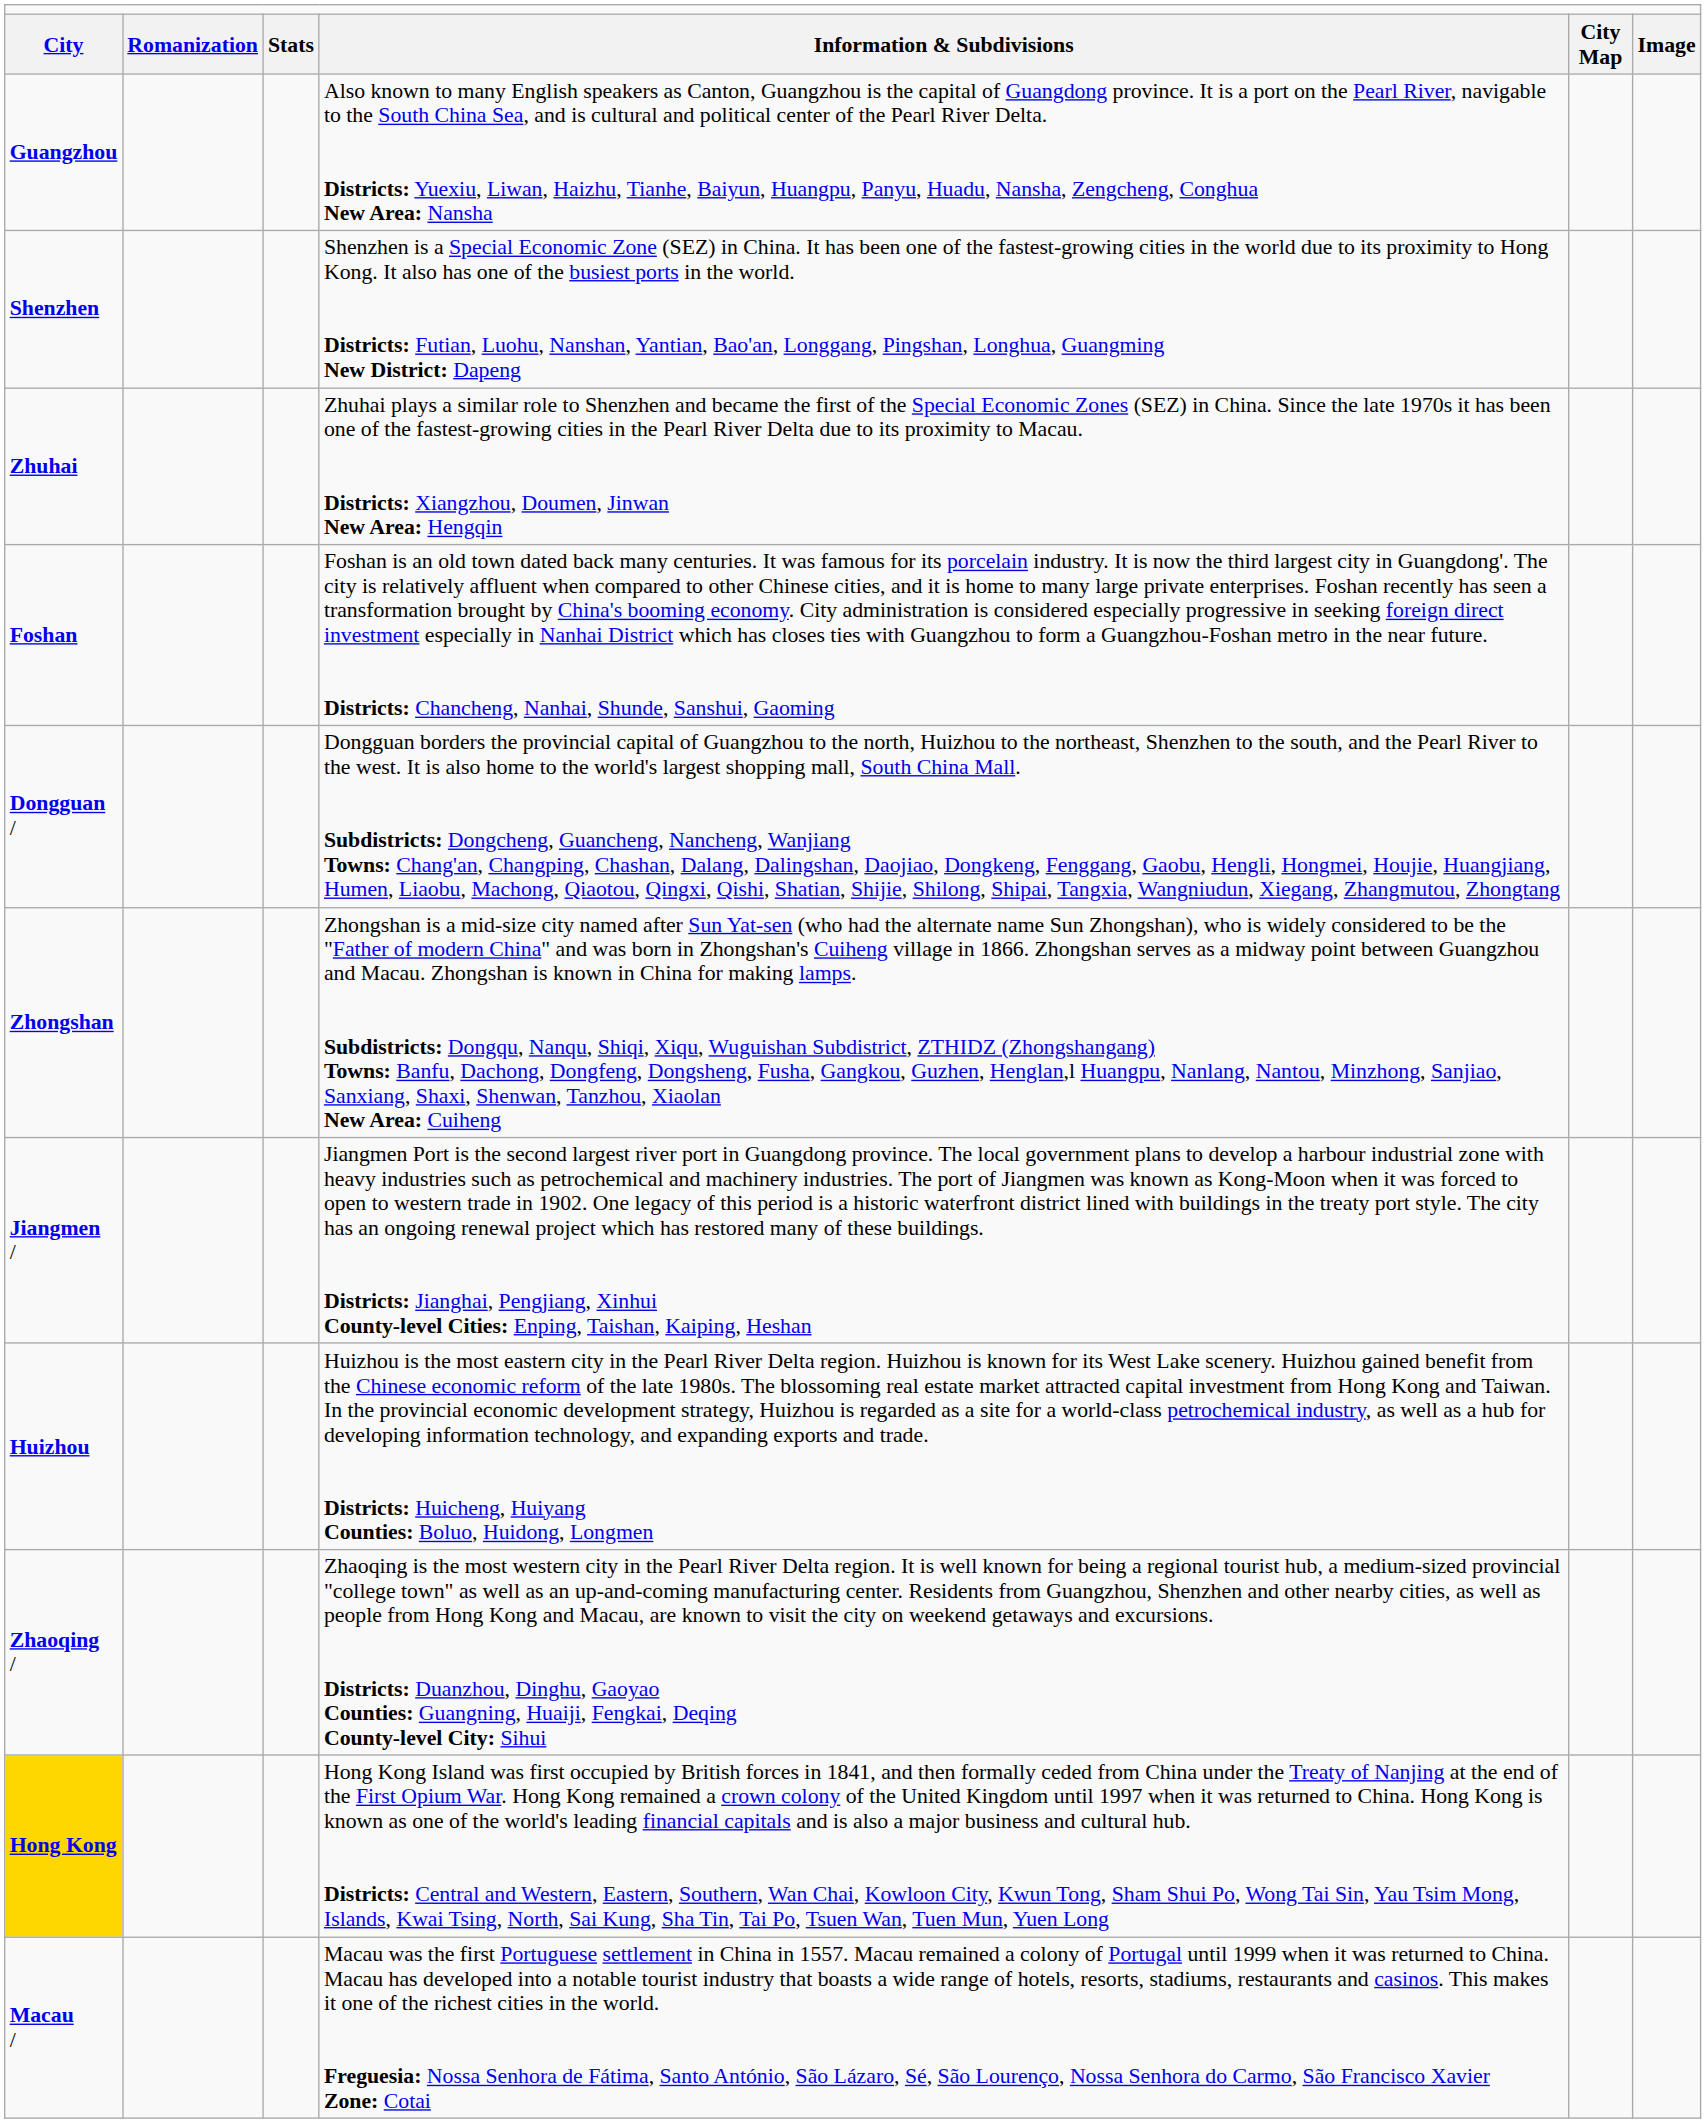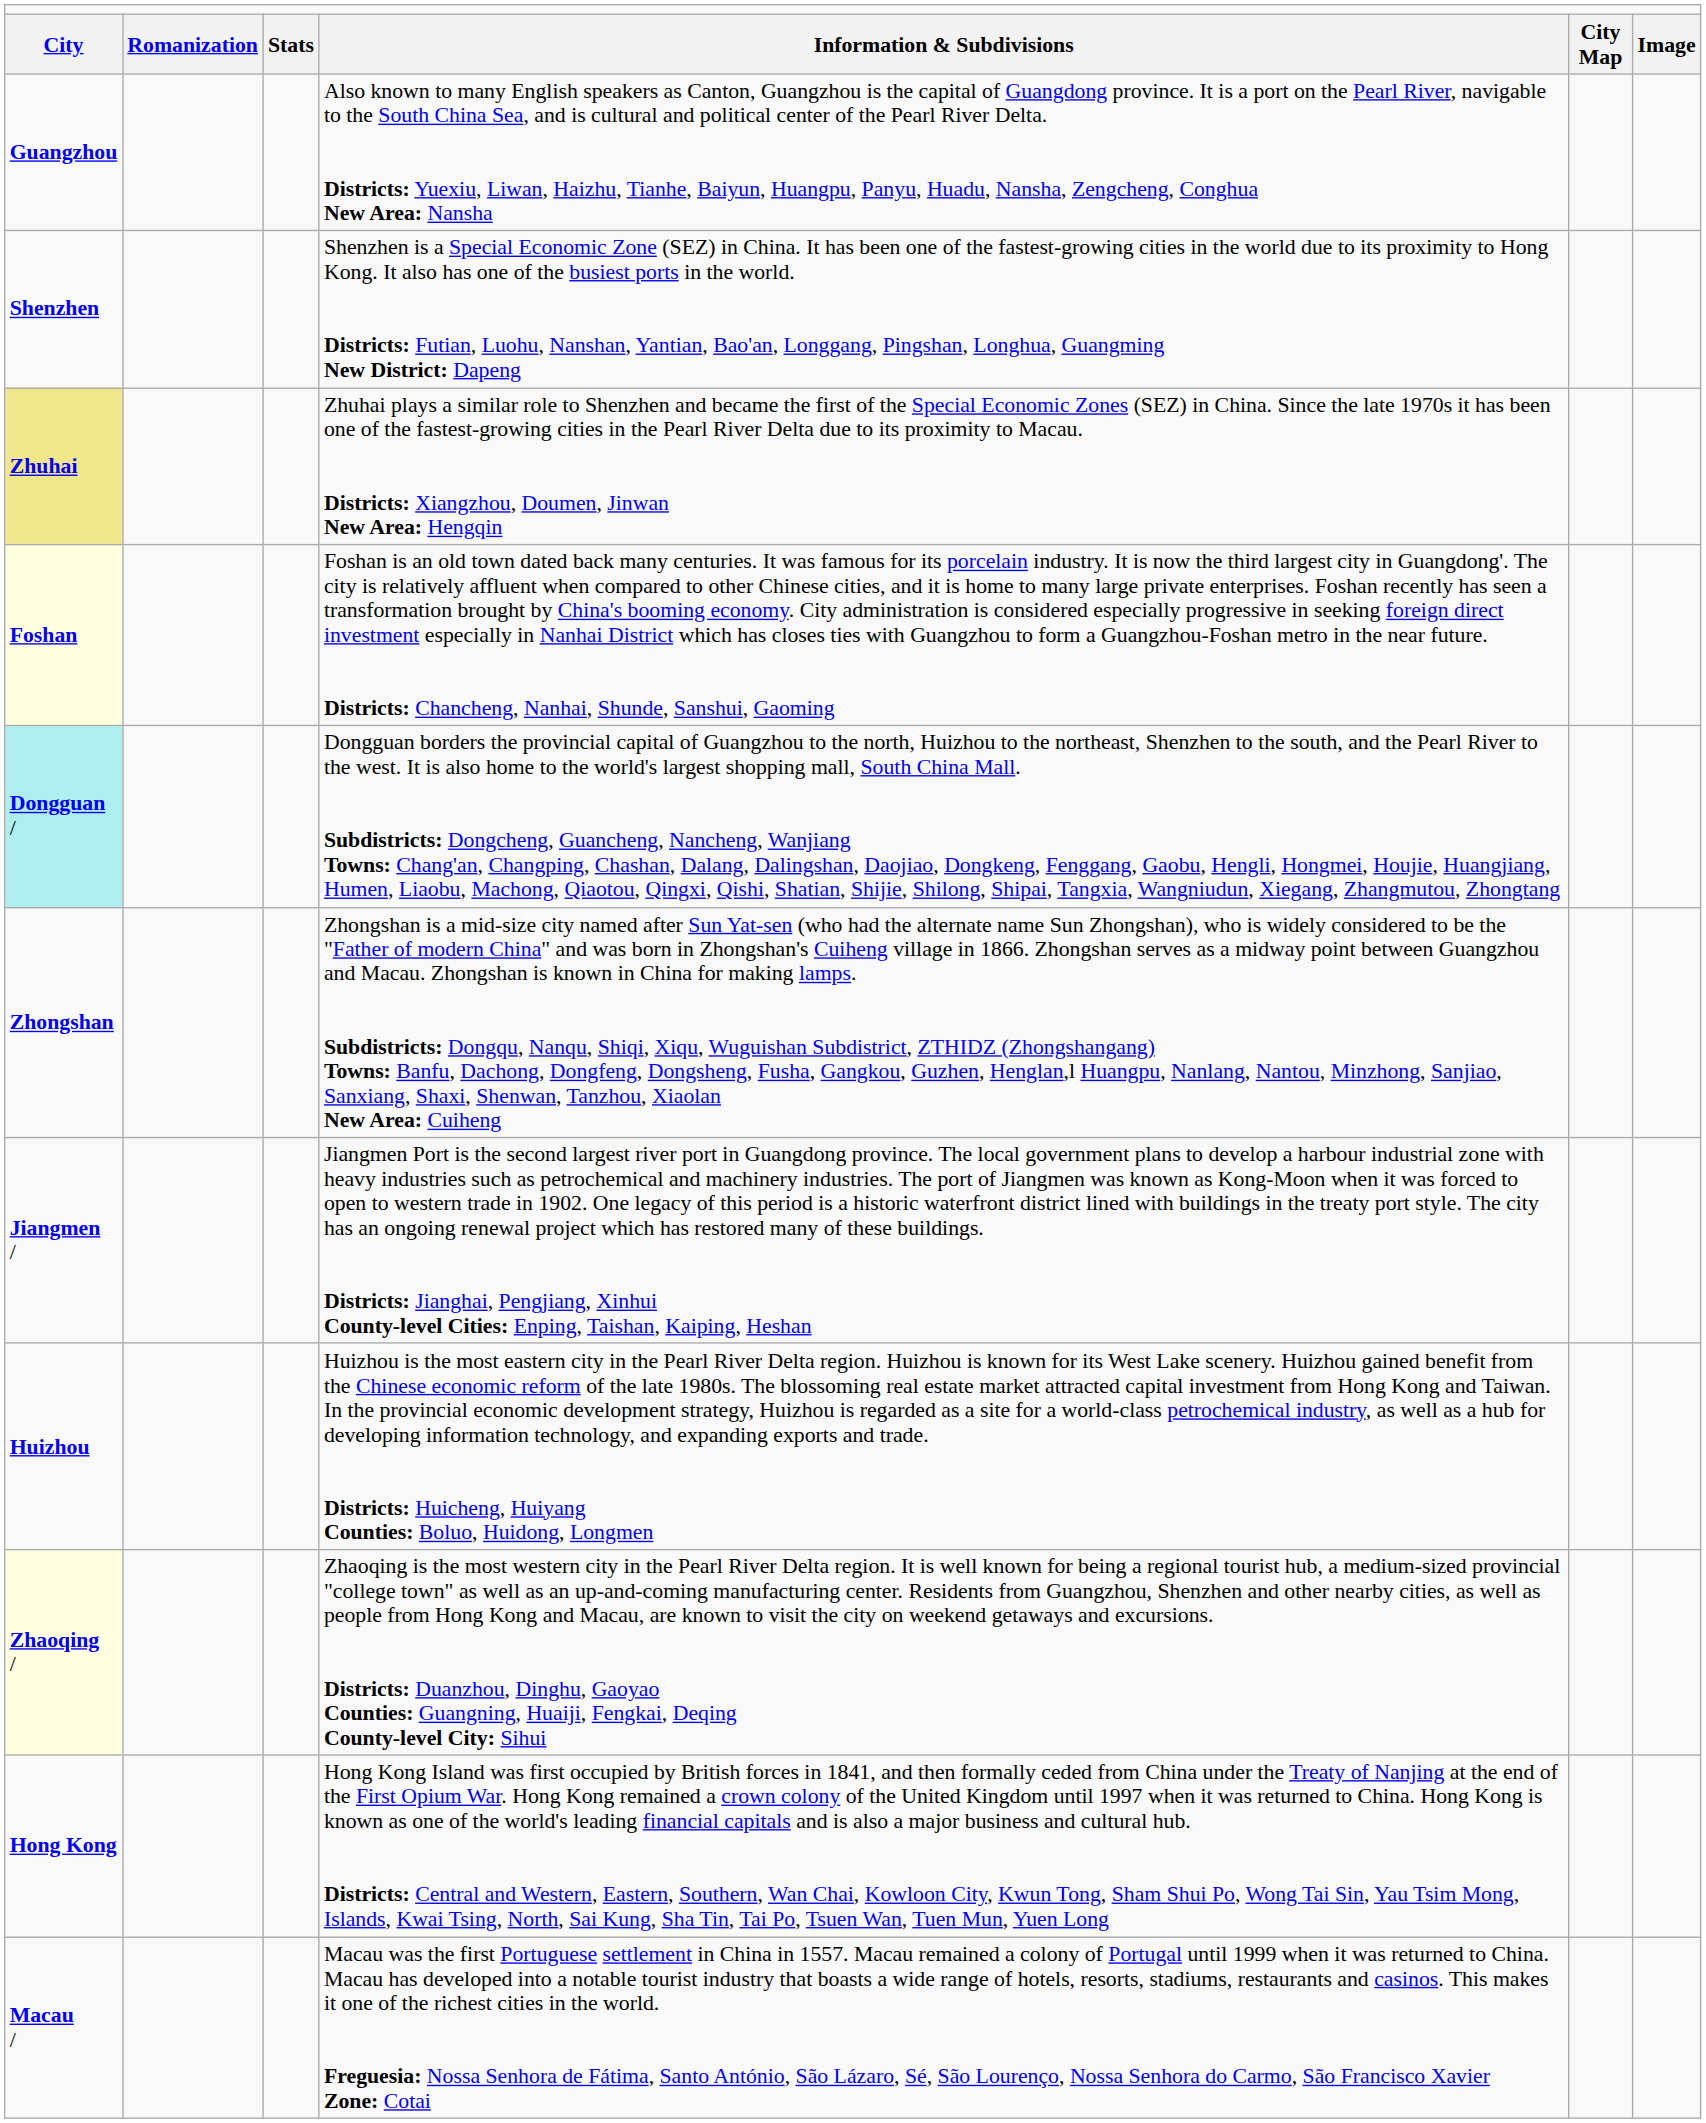(44, 465) no background -> (44, 465) khaki background
(44, 634) no background -> (44, 634) lightyellow background
(57, 816) no background -> (57, 816) paleturquoise background
(54, 1652) no background -> (54, 1652) lightyellow background
(63, 1845) gold background -> (63, 1845) no background
